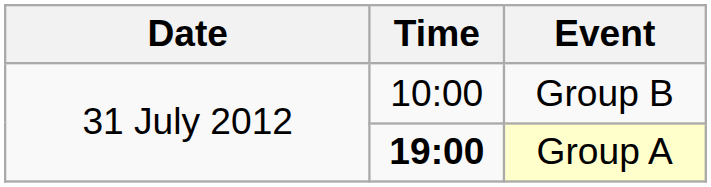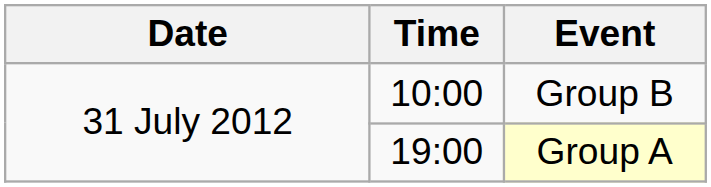(437, 151) bold -> (437, 151) normal
